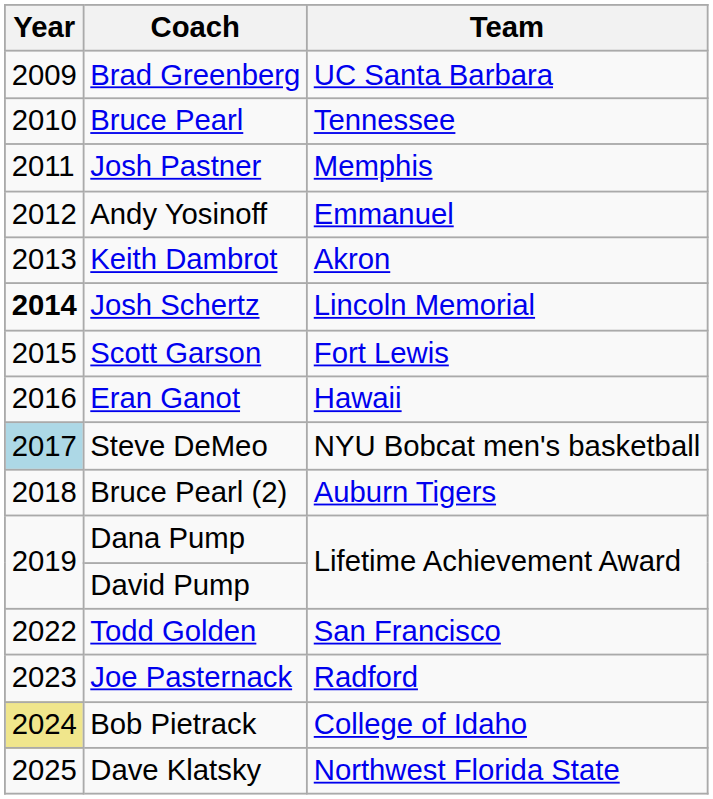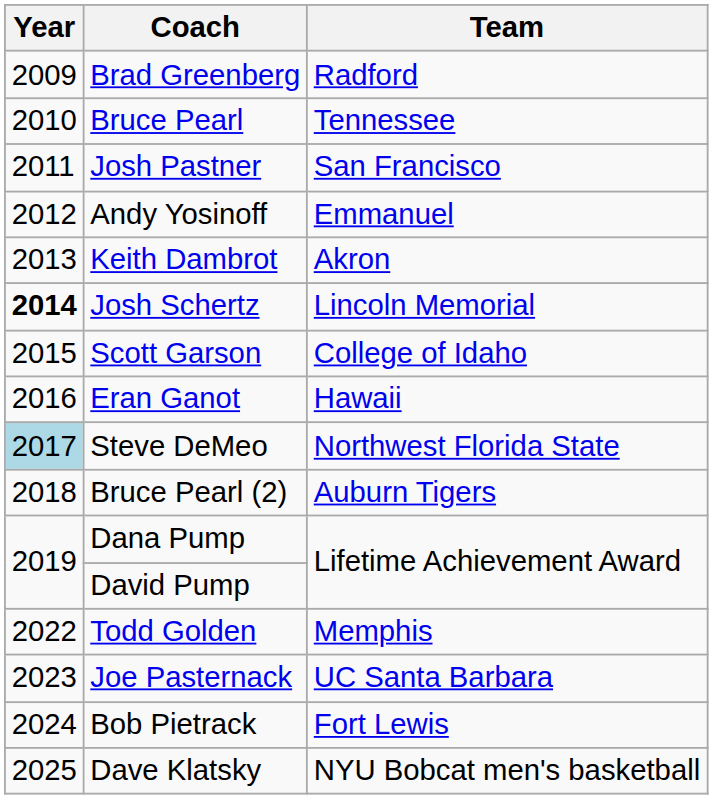(433, 74) UC Santa Barbara -> (366, 74) Radford
(373, 167) Memphis -> (407, 167) San Francisco
(381, 352) Fort Lewis -> (420, 352) College of Idaho
(507, 445) NYU Bobcat men's basketball -> (467, 445) Northwest Florida State
(407, 631) San Francisco -> (373, 631) Memphis
(366, 677) Radford -> (433, 677) UC Santa Barbara
(44, 724) khaki background -> (44, 724) no background
(420, 724) College of Idaho -> (381, 724) Fort Lewis
(467, 770) Northwest Florida State -> (507, 770) NYU Bobcat men's basketball
